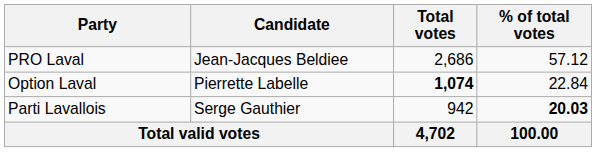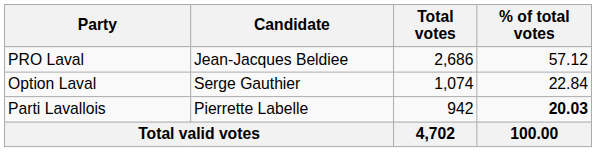(251, 84) Pierrette Labelle -> (247, 84) Serge Gauthier
(454, 84) bold -> (454, 84) normal
(247, 109) Serge Gauthier -> (251, 109) Pierrette Labelle
